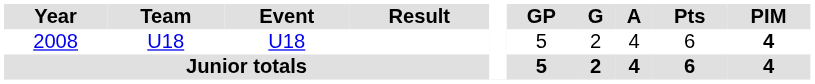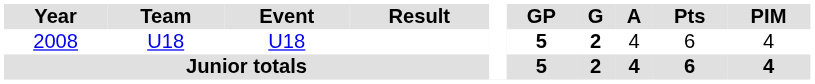(541, 41) normal -> (541, 41) bold
(596, 41) normal -> (596, 41) bold
(769, 41) bold -> (769, 41) normal
